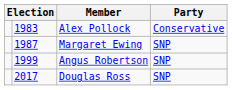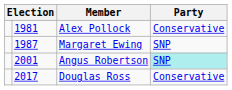(26, 29) 1983 -> (26, 29) 1981
(26, 61) 1999 -> (26, 61) 2001
(162, 61) no background -> (162, 61) paleturquoise background
(162, 77) SNP -> (189, 77) Conservative
